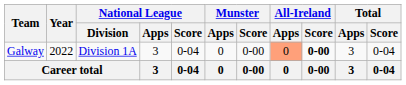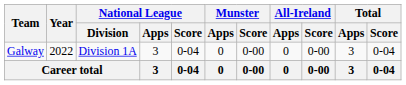(286, 51) lightsalmon background -> (286, 51) no background
(319, 51) bold -> (319, 51) normal
